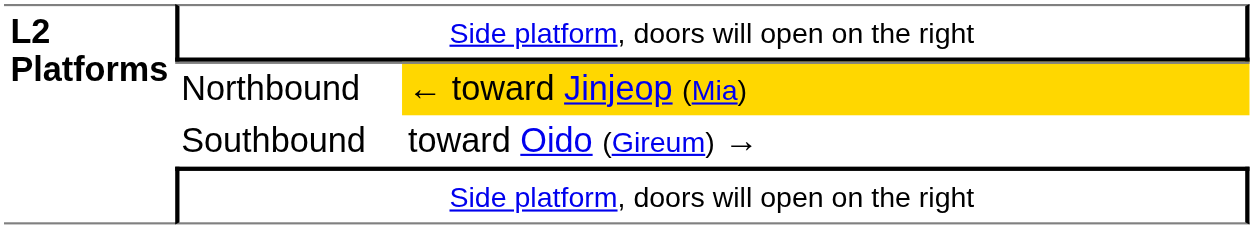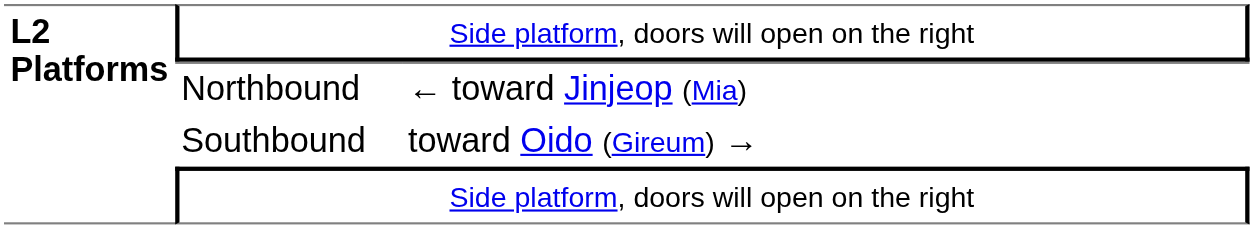(578, 89) gold background -> (578, 89) no background
